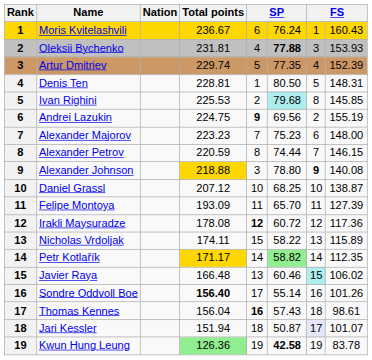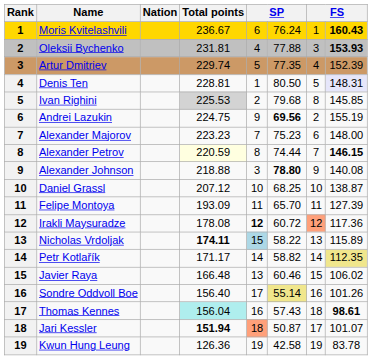(346, 30) normal -> (346, 30) bold
(287, 48) bold -> (287, 48) normal
(346, 48) normal -> (346, 48) bold
(346, 83) no background -> (346, 83) lavender background
(213, 100) no background -> (213, 100) lightgrey background
(287, 100) paleturquoise background -> (287, 100) no background
(257, 118) bold -> (257, 118) normal
(287, 118) normal -> (287, 118) bold
(213, 153) no background -> (213, 153) lightyellow background
(346, 153) normal -> (346, 153) bold
(213, 170) gold background -> (213, 170) no background
(287, 170) normal -> (287, 170) bold
(316, 170) bold -> (316, 170) normal
(316, 223) no background -> (316, 223) lightsalmon background
(213, 240) normal -> (213, 240) bold
(257, 240) no background -> (257, 240) lightblue background
(213, 258) gold background -> (213, 258) no background
(287, 258) lightgreen background -> (287, 258) no background
(346, 258) no background -> (346, 258) khaki background
(316, 275) paleturquoise background -> (316, 275) no background
(213, 293) bold -> (213, 293) normal
(287, 293) no background -> (287, 293) khaki background
(213, 310) no background -> (213, 310) paleturquoise background
(257, 310) bold -> (257, 310) normal
(346, 310) normal -> (346, 310) bold
(213, 328) normal -> (213, 328) bold
(257, 328) no background -> (257, 328) lightsalmon background
(316, 328) lavender background -> (316, 328) no background
(213, 345) lightgreen background -> (213, 345) no background
(287, 345) bold -> (287, 345) normal
